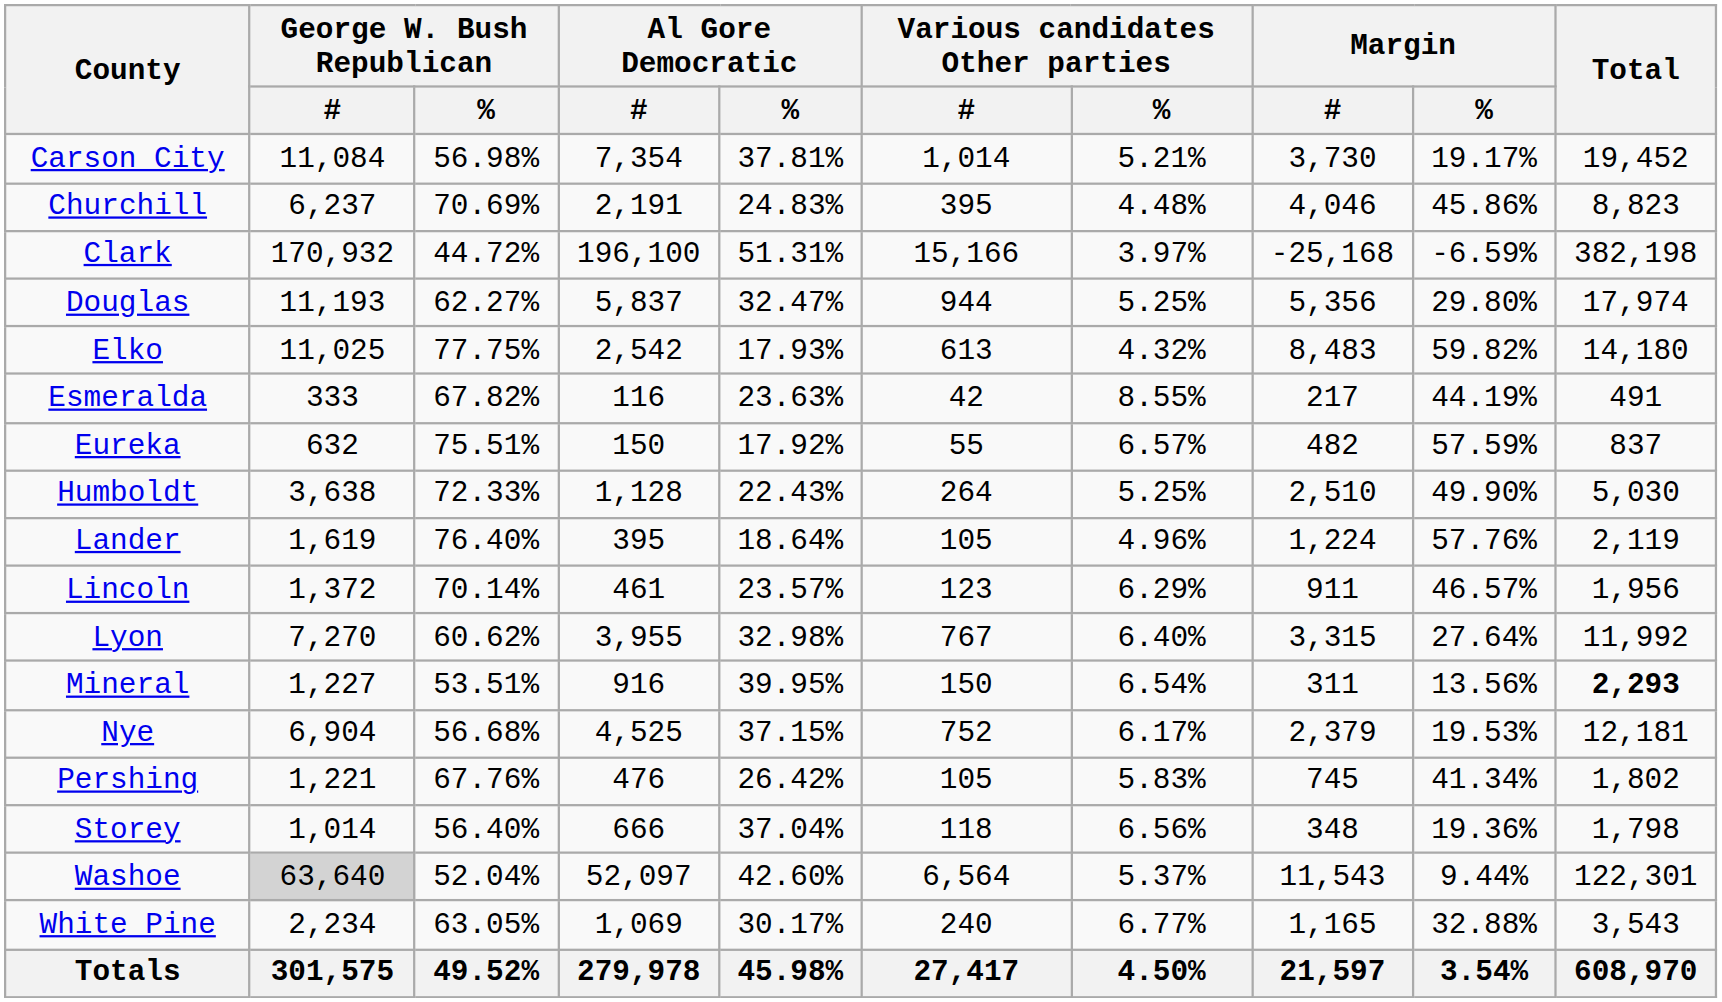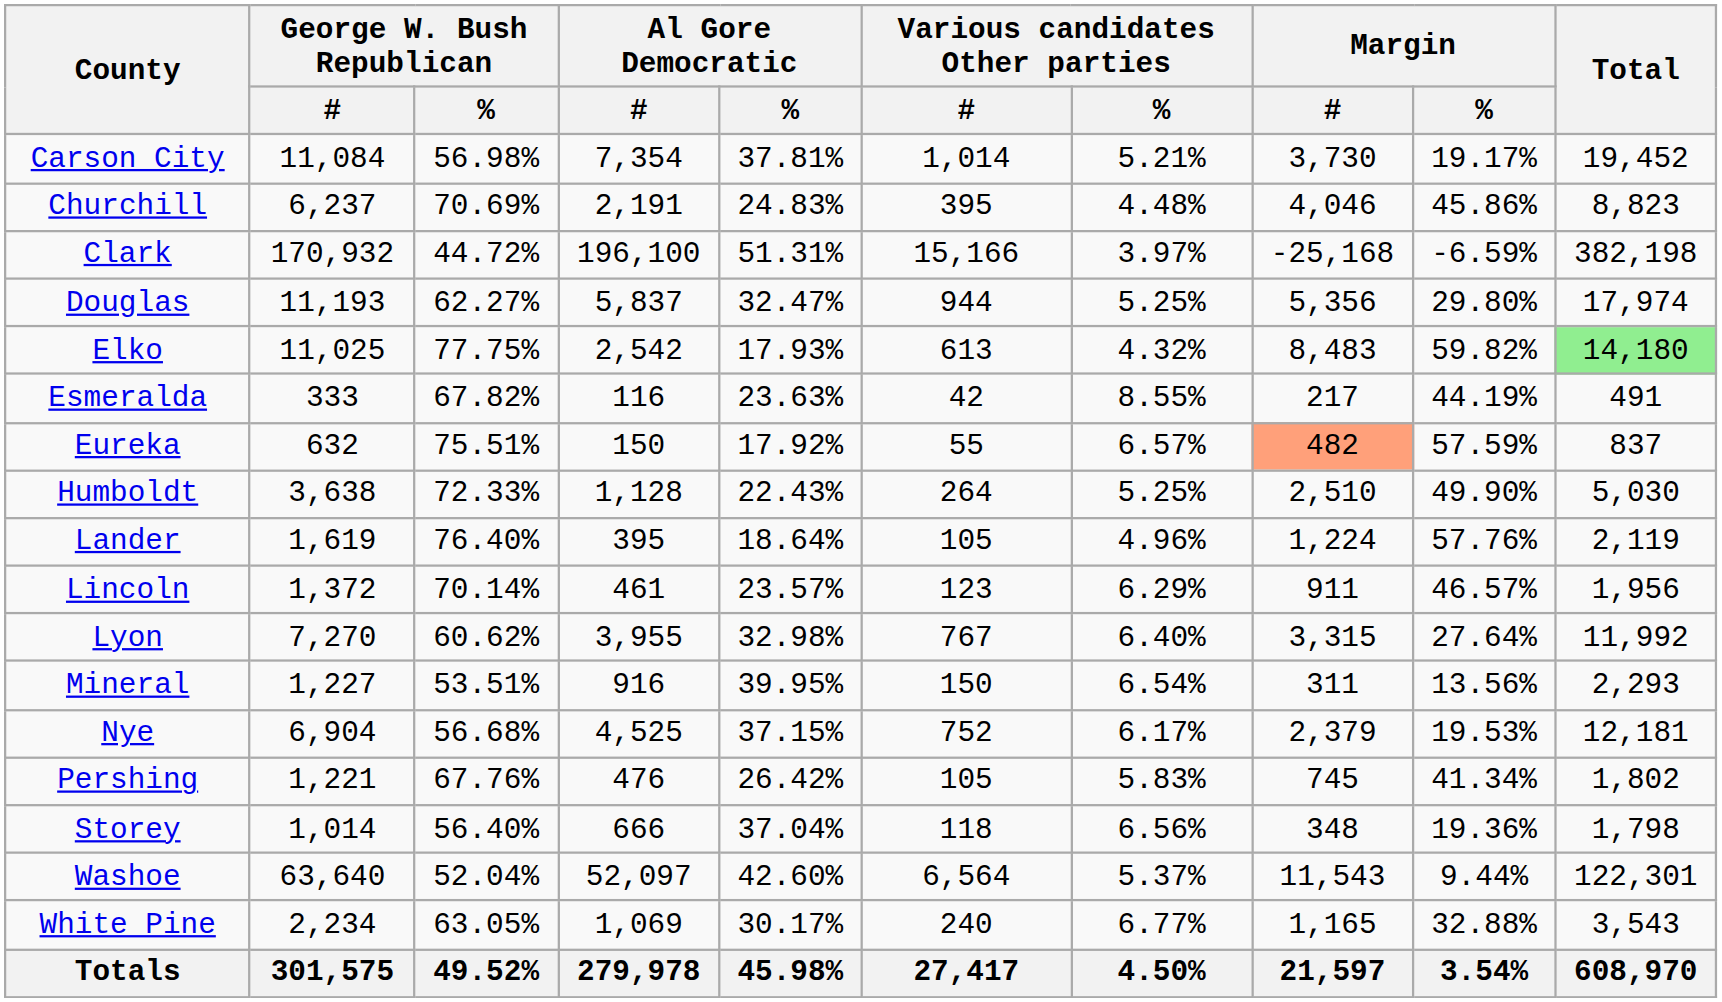(1636, 350) no background -> (1636, 350) lightgreen background
(1332, 446) no background -> (1332, 446) lightsalmon background
(1636, 685) bold -> (1636, 685) normal
(332, 877) lightgrey background -> (332, 877) no background
